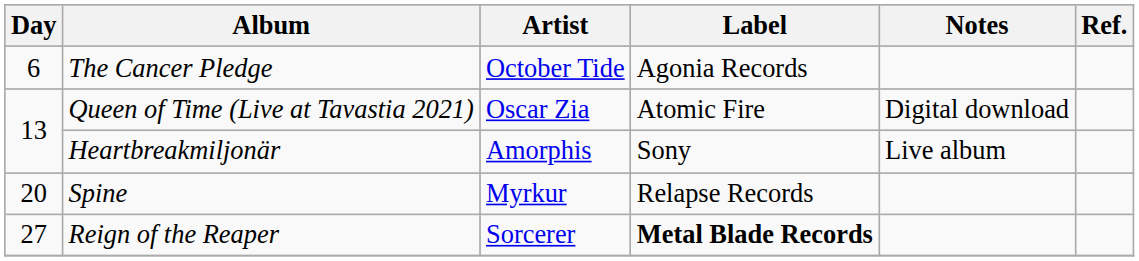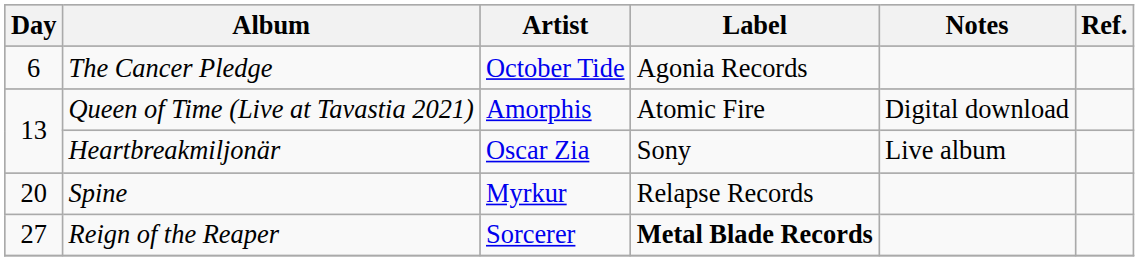(538, 109) Oscar Zia -> (539, 109) Amorphis
(539, 151) Amorphis -> (538, 151) Oscar Zia
